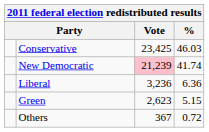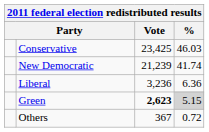(156, 65) pink background -> (156, 65) no background
(159, 100) normal -> (159, 100) bold
(192, 100) no background -> (192, 100) lightgrey background
